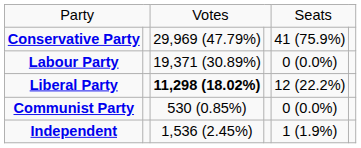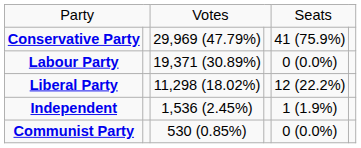(207, 85) bold -> (207, 85) normal
rows swapped: (74, 131) <-> (74, 108)
